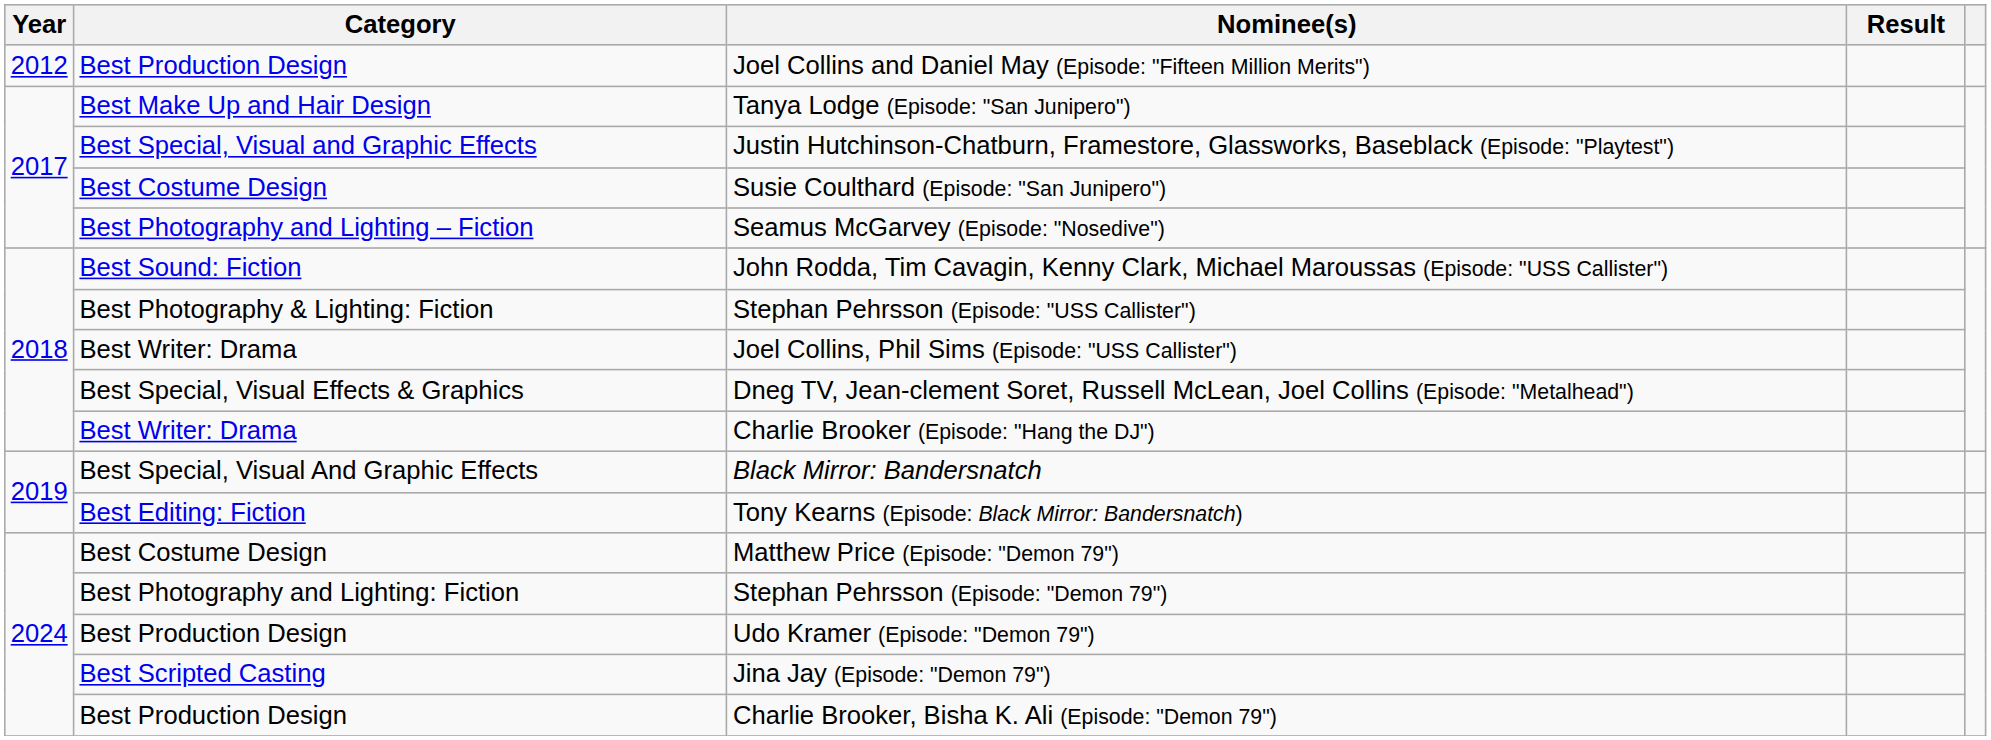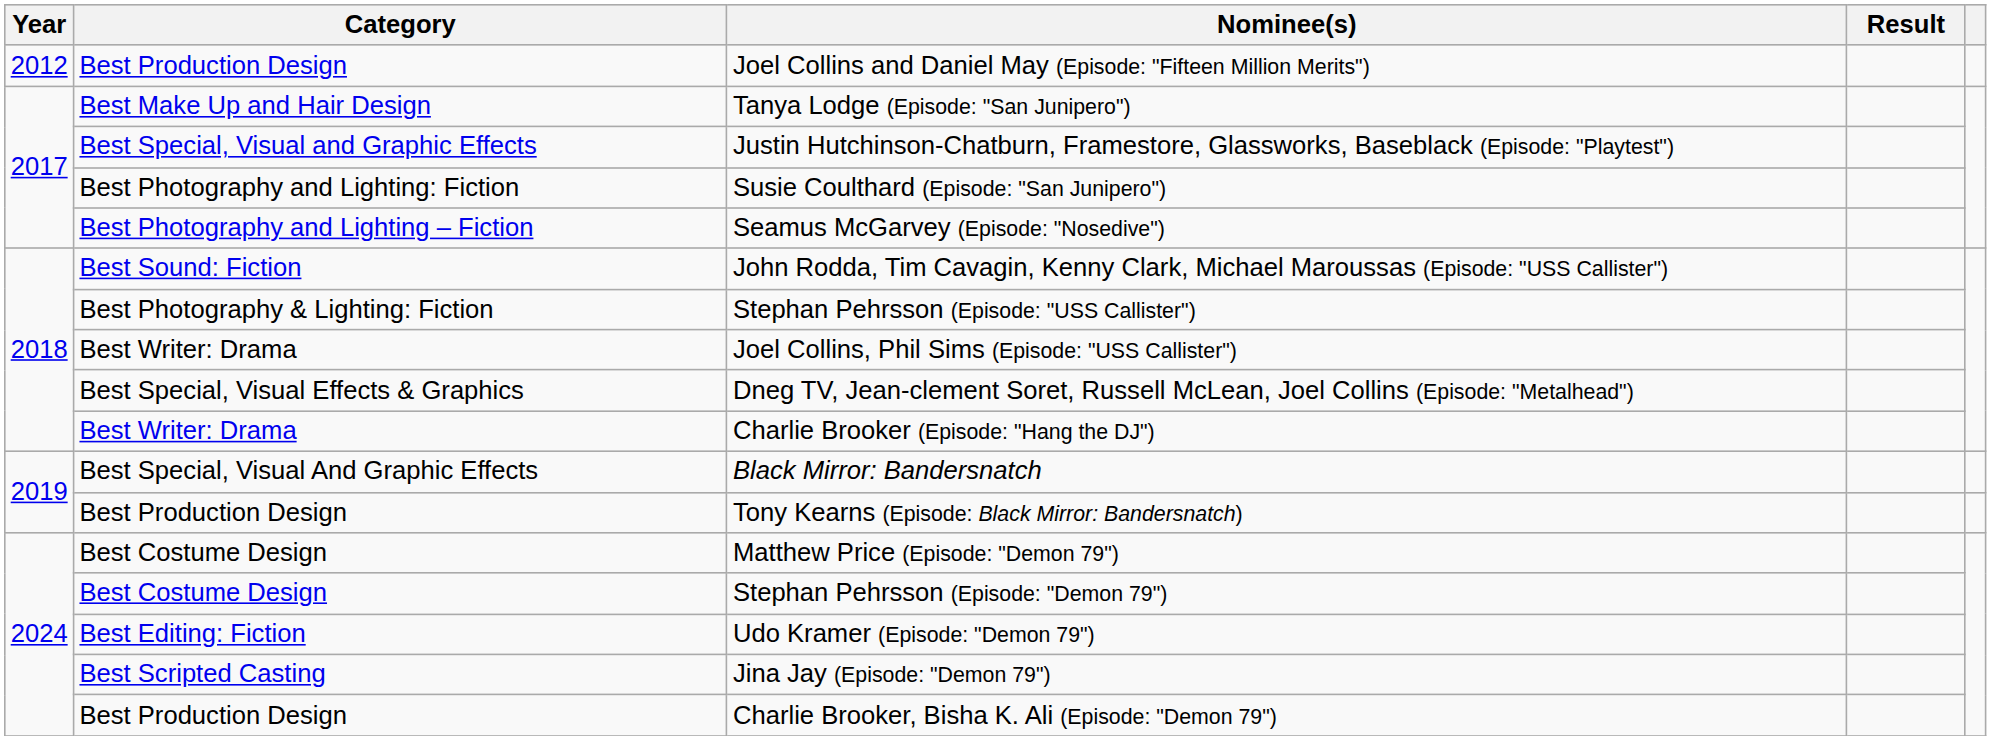(203, 187) Best Costume Design -> (299, 187) Best Photography and Lighting: Fiction
(193, 512) Best Editing: Fiction -> (213, 512) Best Production Design
(299, 593) Best Photography and Lighting: Fiction -> (203, 593) Best Costume Design
(213, 633) Best Production Design -> (193, 633) Best Editing: Fiction
